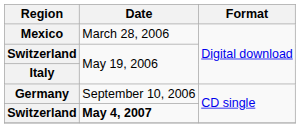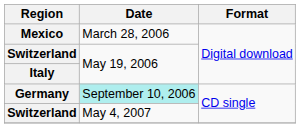(139, 93) no background -> (139, 93) paleturquoise background
(117, 113) bold -> (117, 113) normal
